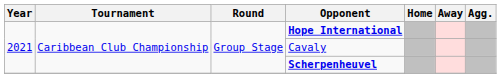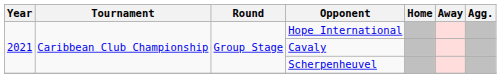(345, 30) bold -> (345, 30) normal
(333, 64) bold -> (333, 64) normal
